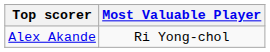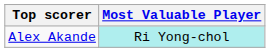(182, 37) no background -> (182, 37) paleturquoise background
